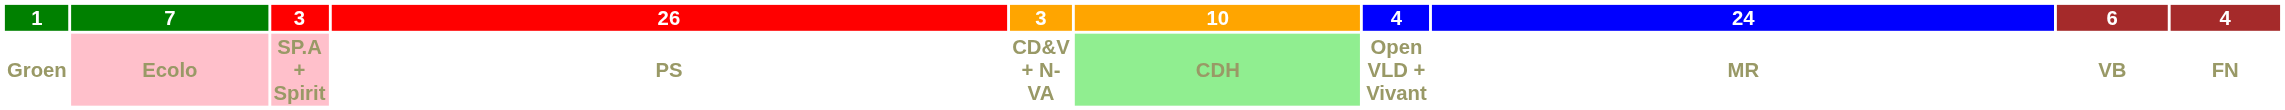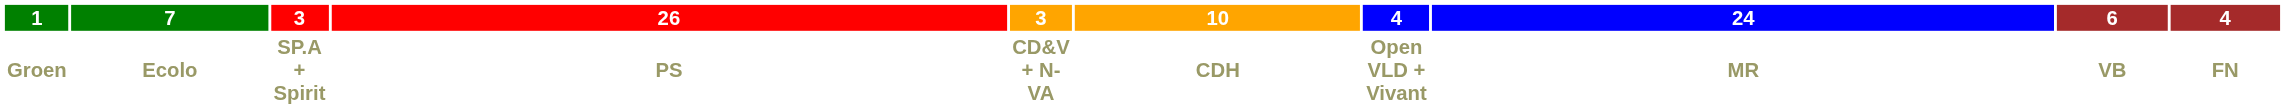(170, 70) pink background -> (170, 70) no background
(299, 70) pink background -> (299, 70) no background
(1218, 70) lightgreen background -> (1218, 70) no background
